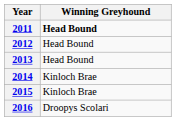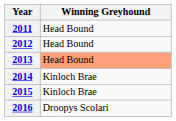(70, 28) bold -> (68, 28) normal
(68, 60) no background -> (68, 60) lightsalmon background
